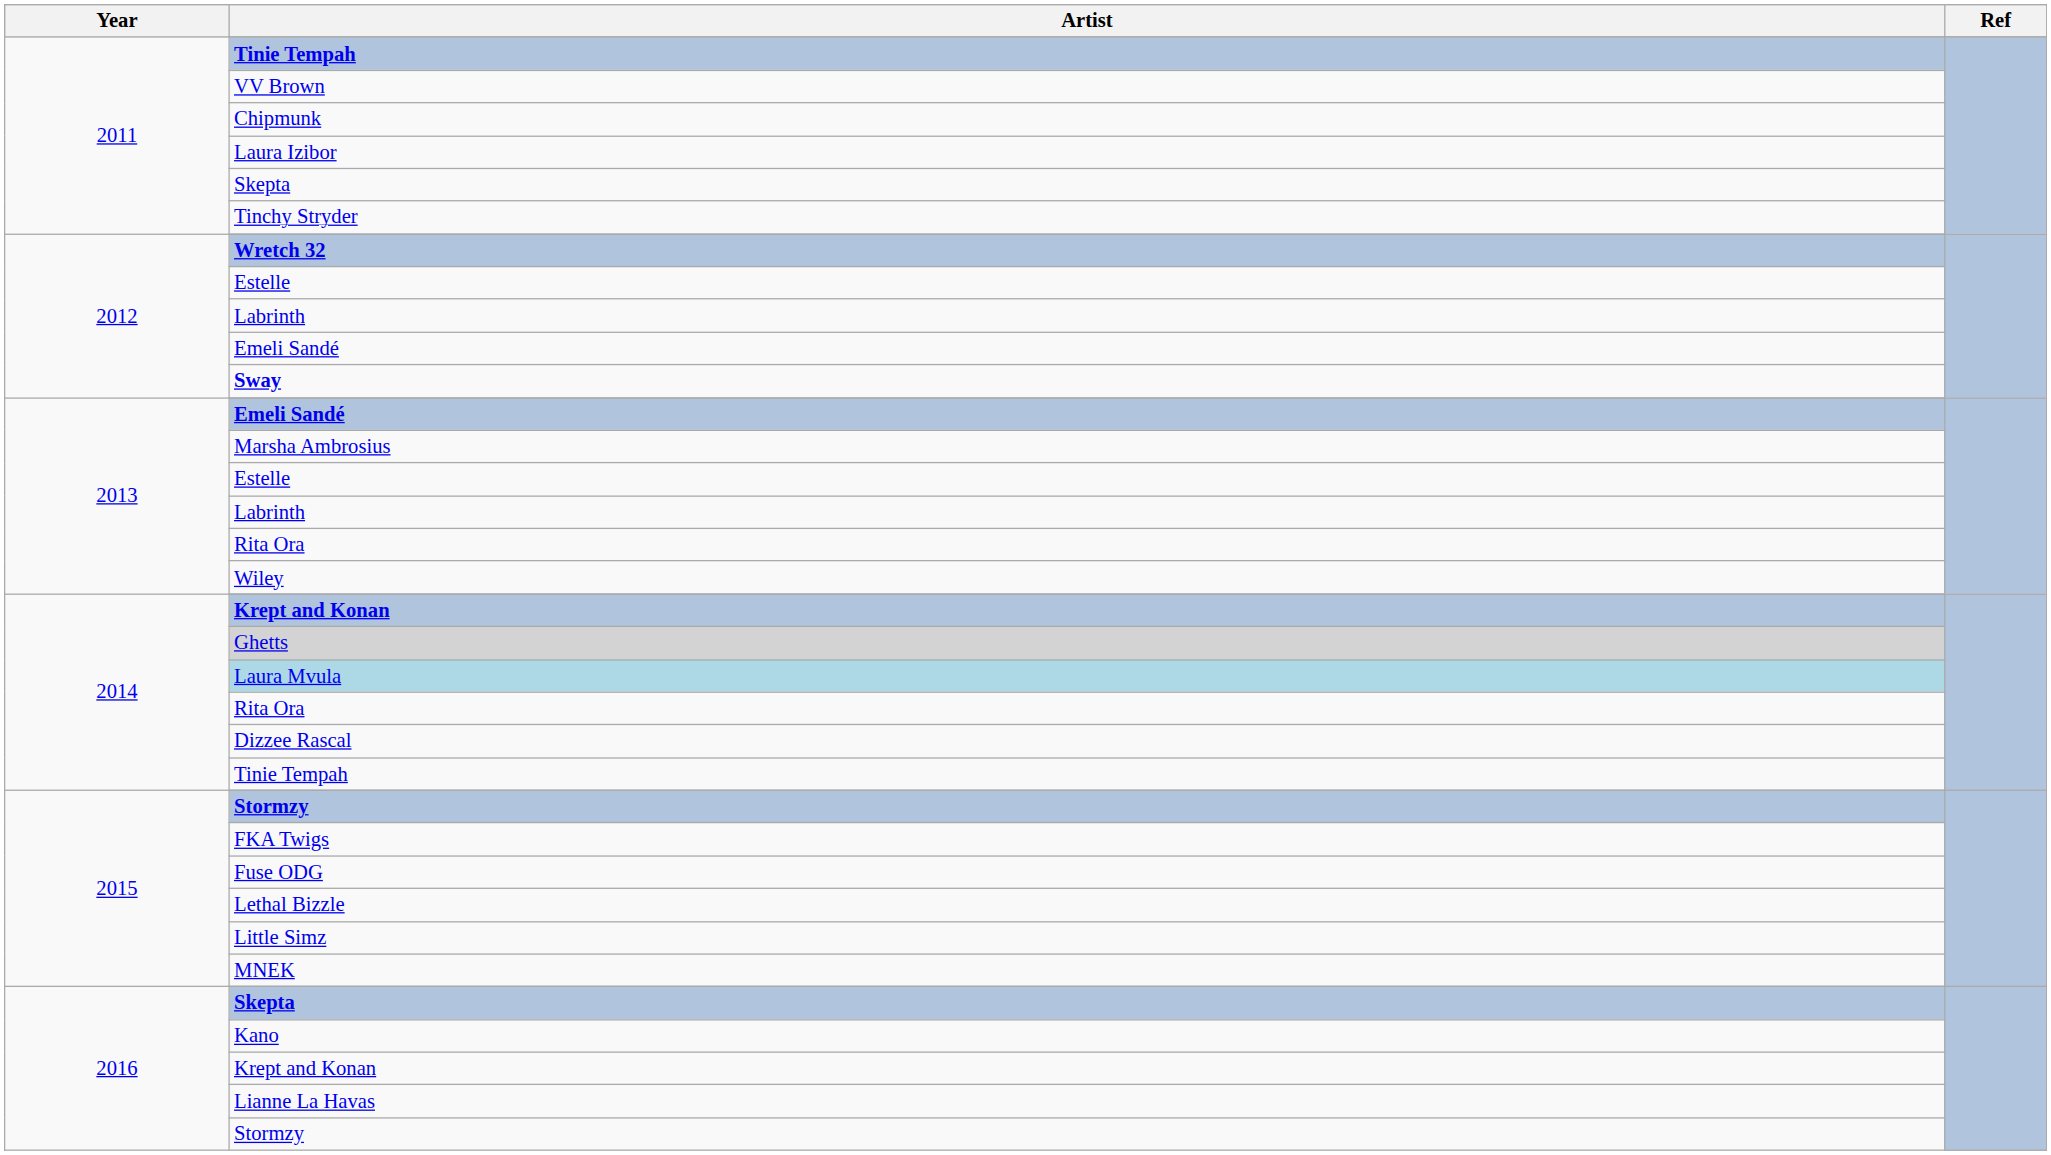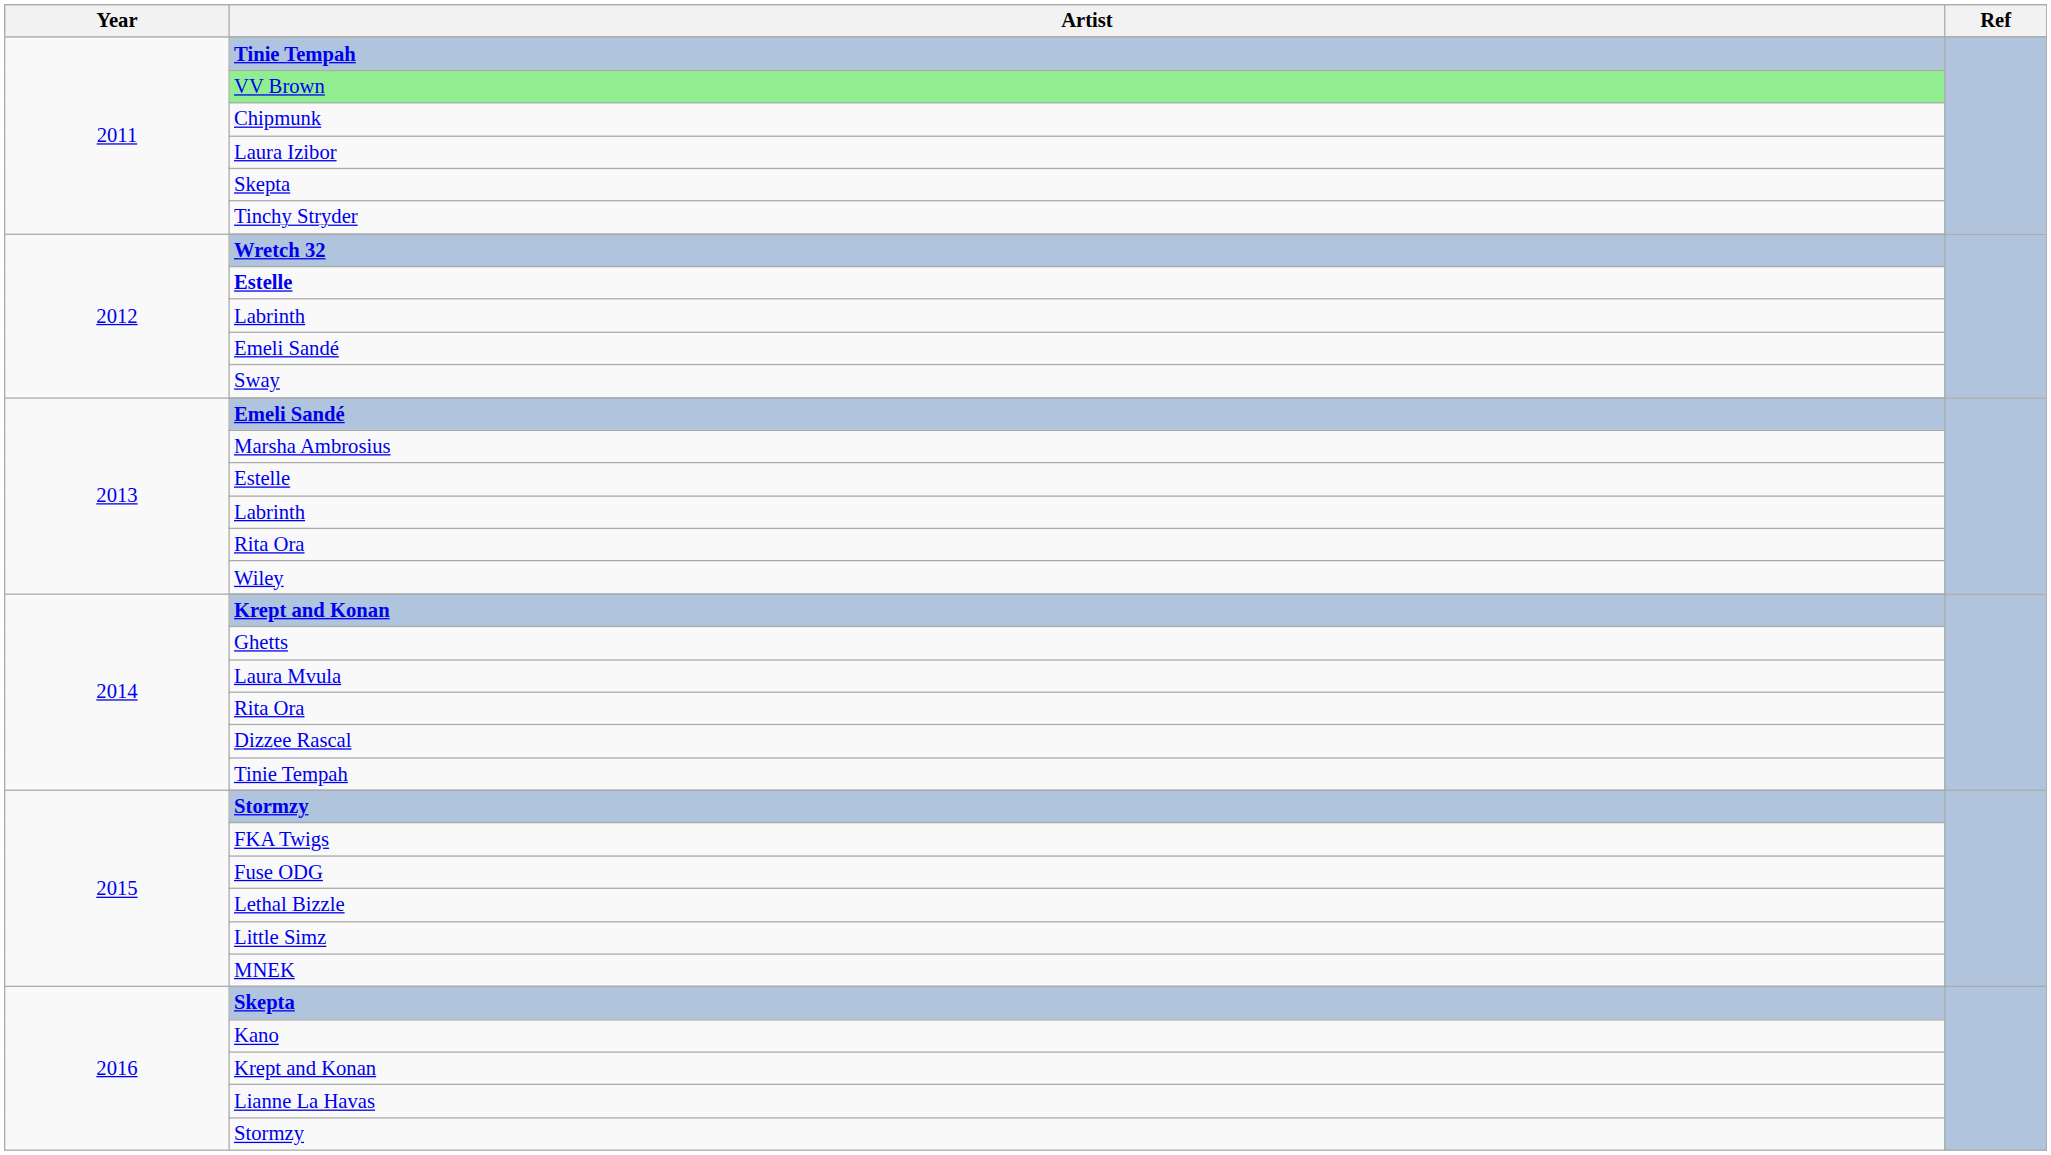(279, 86) no background -> (279, 86) lightgreen background
(262, 282) normal -> (263, 282) bold
(258, 380) bold -> (257, 380) normal
(261, 642) lightgrey background -> (261, 642) no background
(288, 675) lightblue background -> (288, 675) no background
